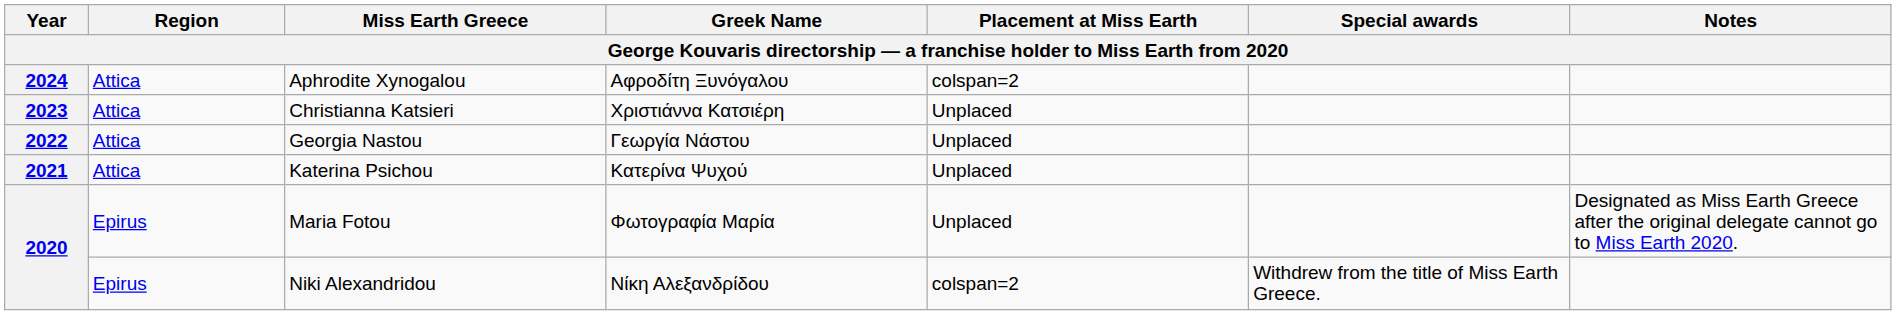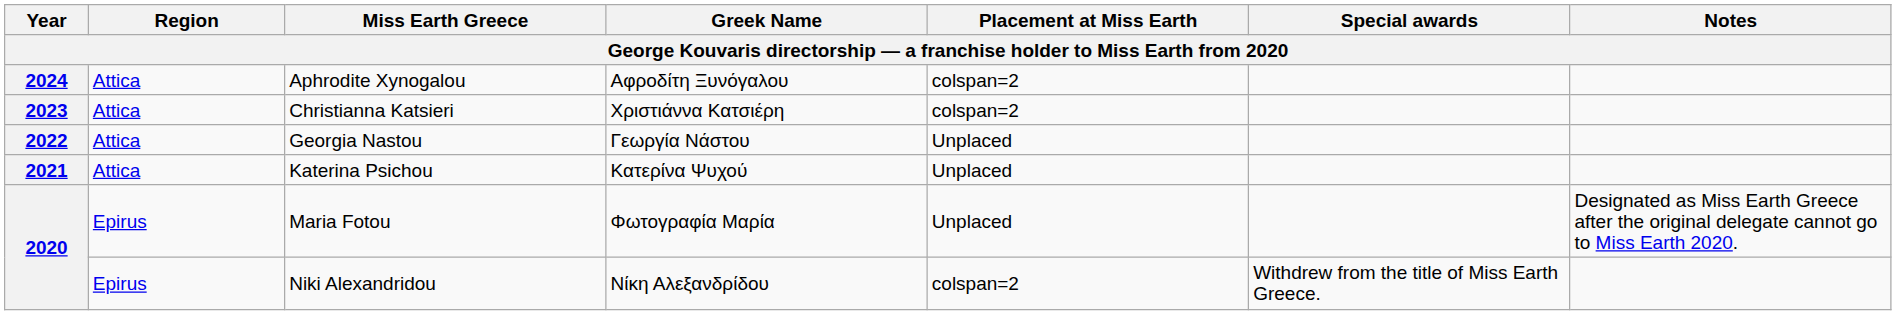(972, 110) Unplaced -> (975, 110) colspan=2
